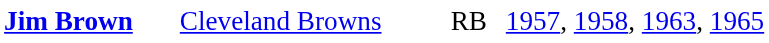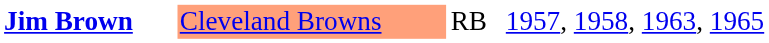(281, 21) no background -> (281, 21) lightsalmon background
